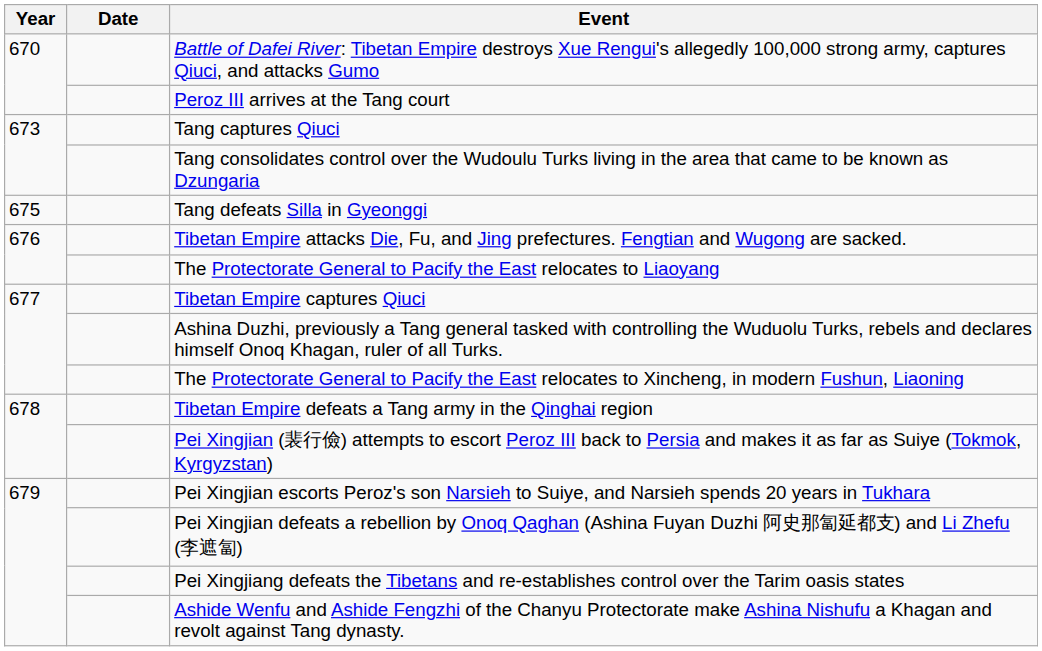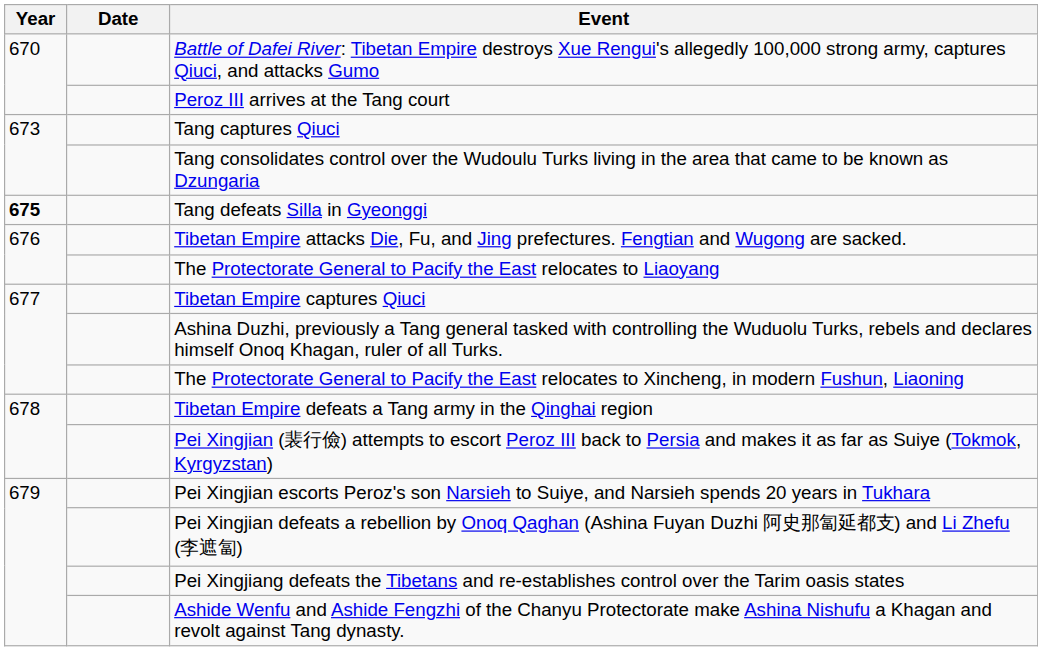(25, 209) normal -> (25, 209) bold
